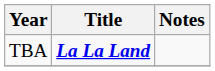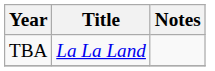(103, 50) bold -> (101, 50) normal
